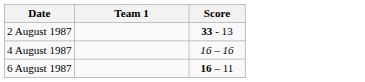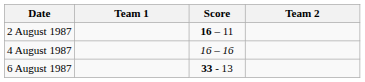+ column: (302, 13)
(217, 32) 33 - 13 -> (217, 32) 16 – 11
(217, 68) 16 – 11 -> (217, 68) 33 - 13
